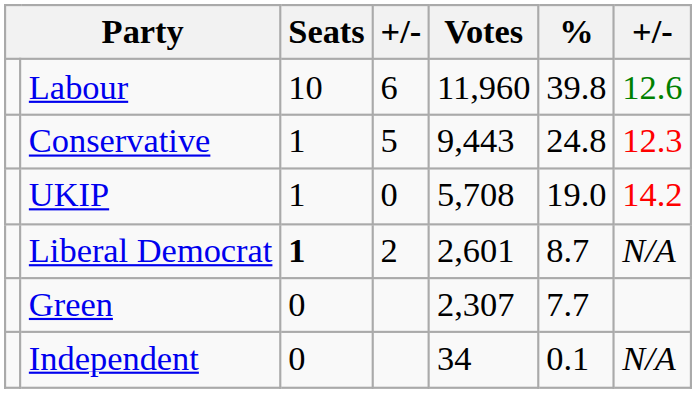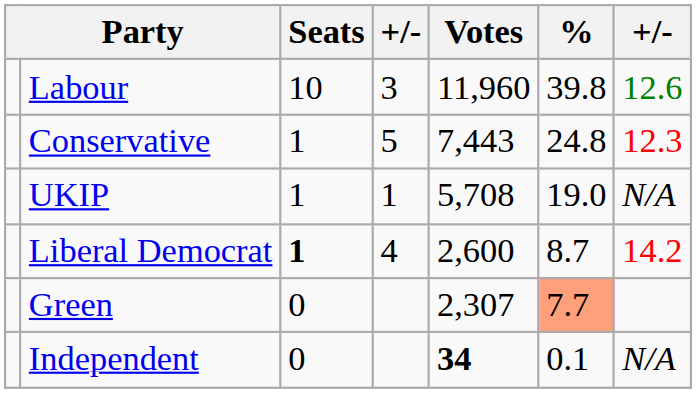(389, 86) 6 -> (389, 86) 3
(476, 140) 9,443 -> (476, 140) 7,443
(389, 195) 0 -> (389, 195) 1
(652, 195) 14.2 -> (649, 195) N/A
(389, 250) 2 -> (389, 250) 4
(476, 250) 2,601 -> (476, 250) 2,600
(649, 250) N/A -> (652, 250) 14.2
(568, 304) no background -> (568, 304) lightsalmon background
(454, 359) normal -> (454, 359) bold
